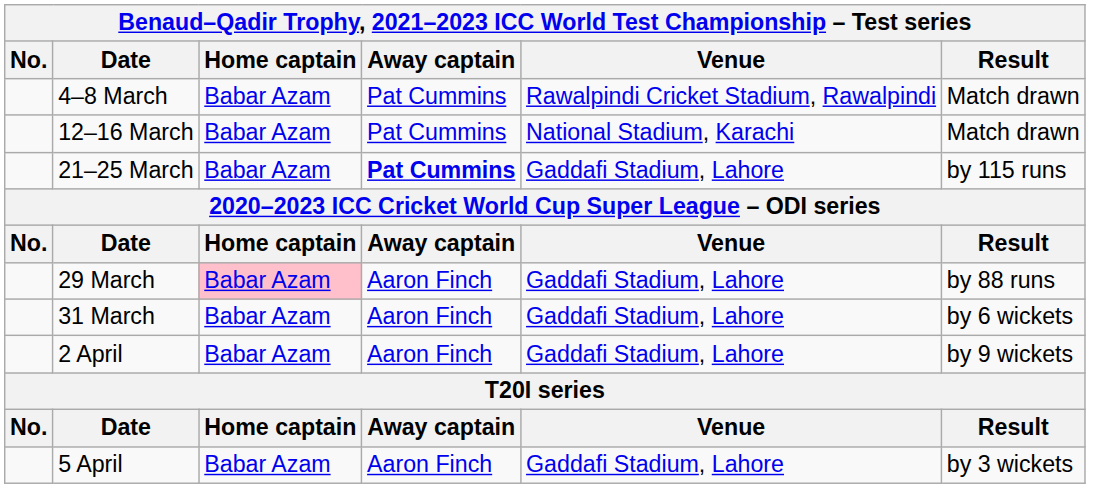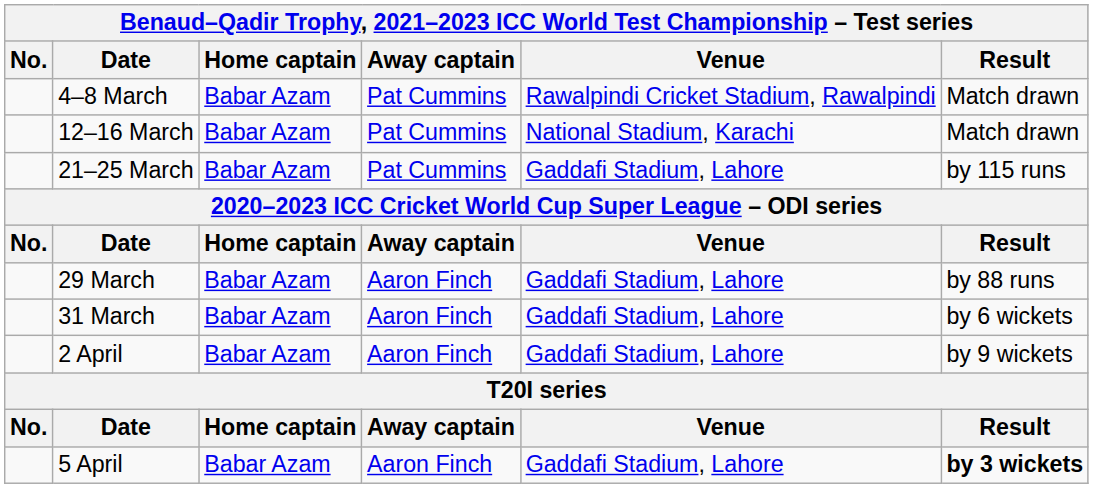(441, 170) bold -> (437, 170) normal
(267, 280) pink background -> (267, 280) no background
(1010, 464) normal -> (1015, 464) bold
